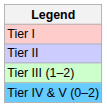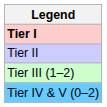(21, 34) normal -> (22, 34) bold
